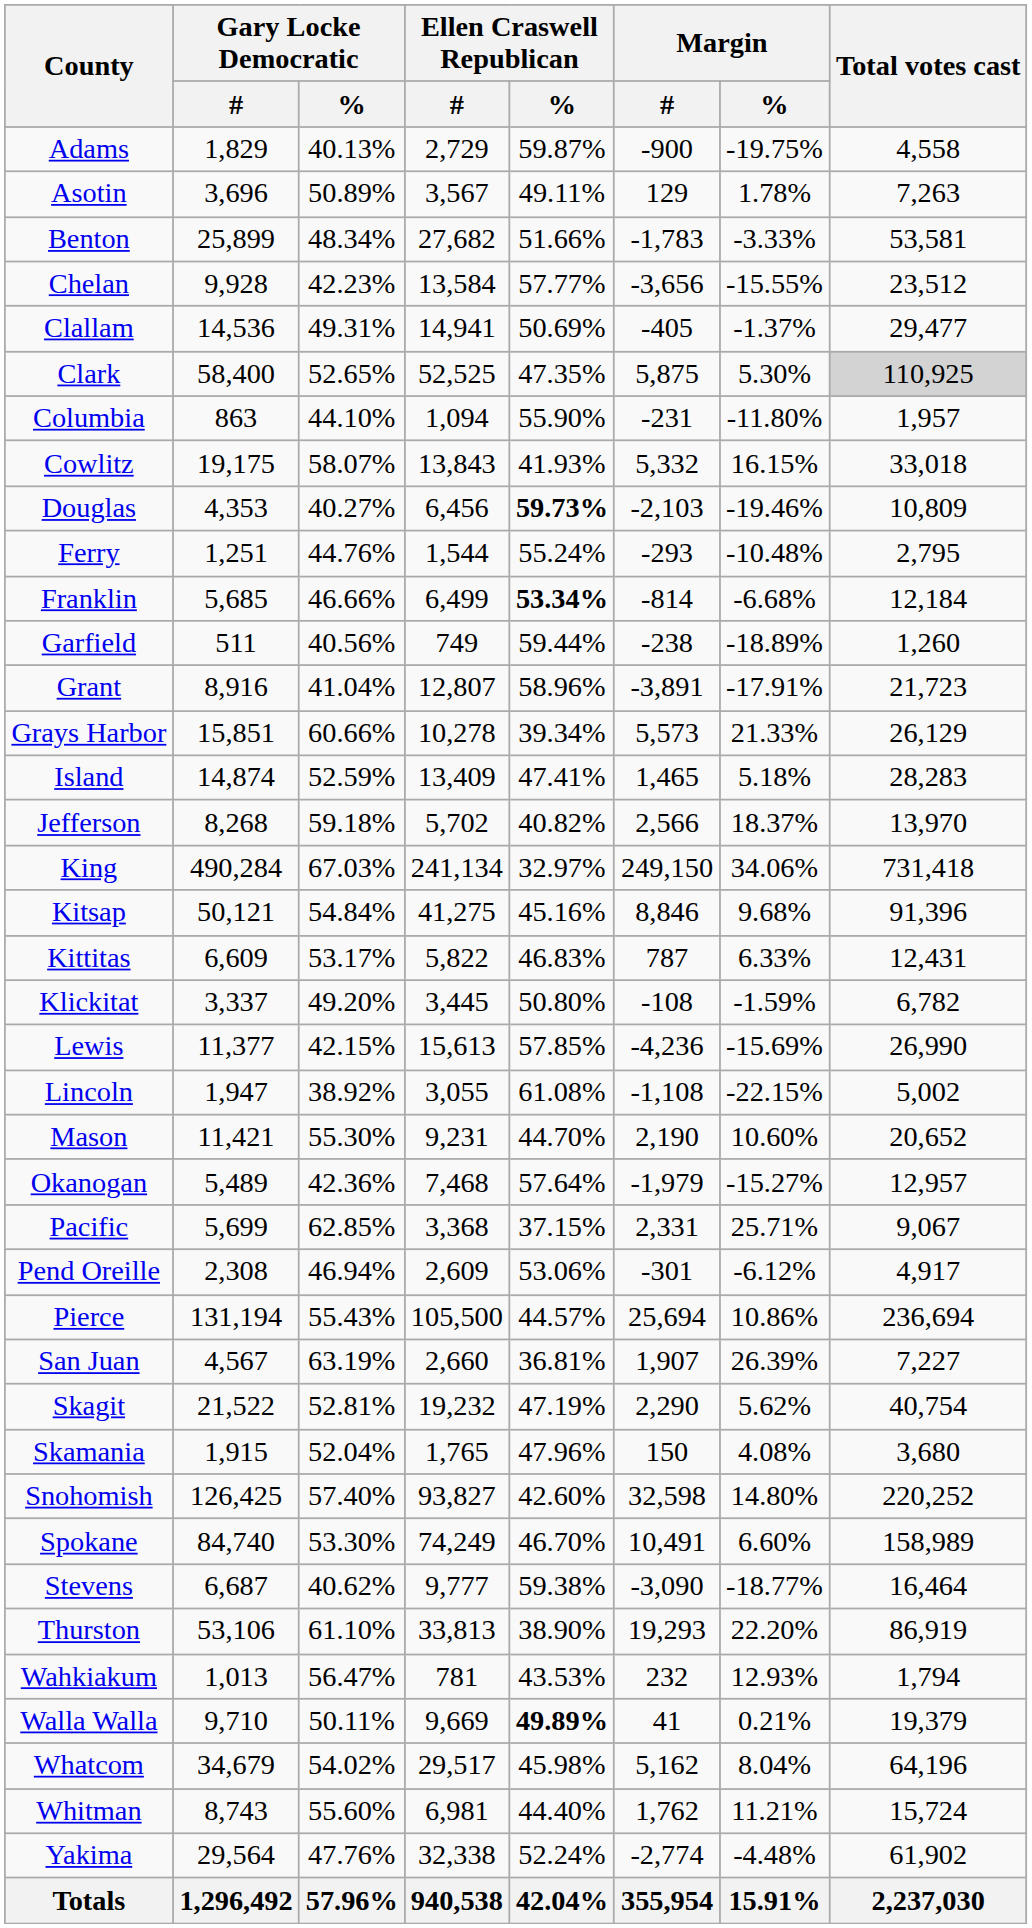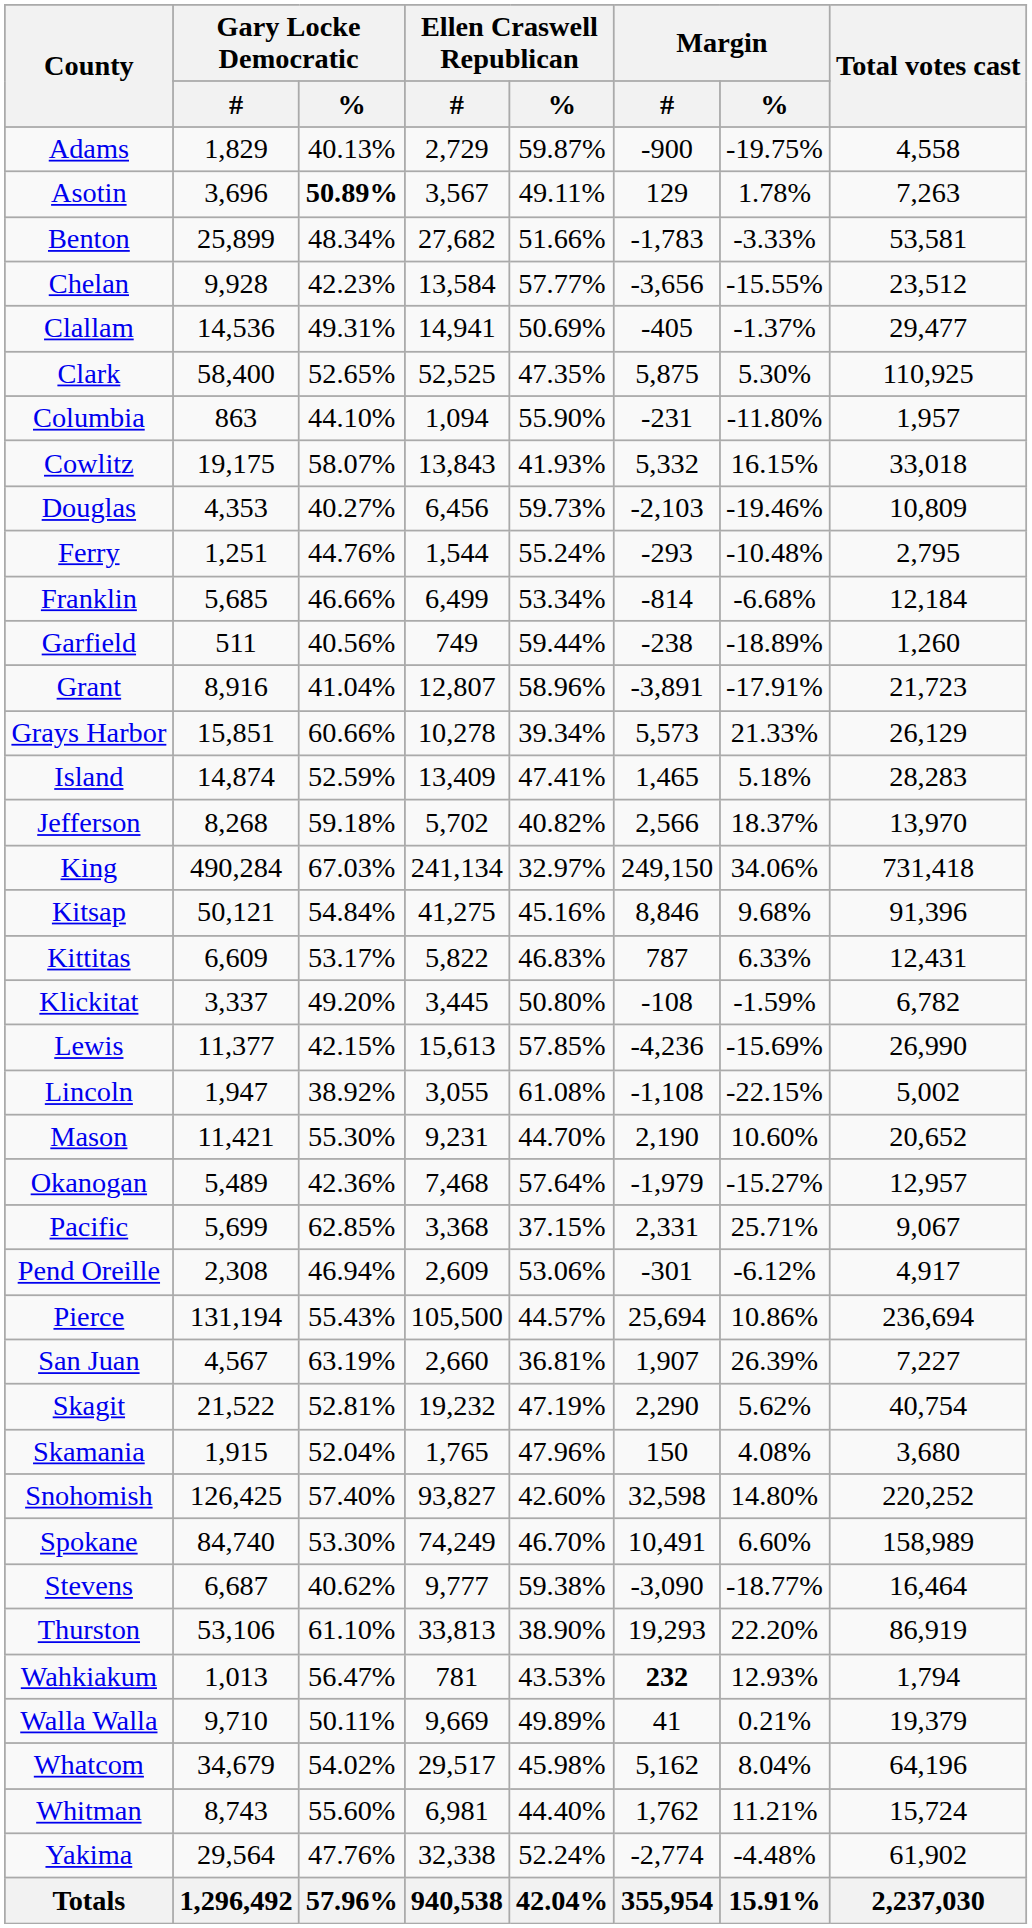(352, 193) normal -> (352, 193) bold
(928, 373) lightgrey background -> (928, 373) no background
(562, 507) bold -> (562, 507) normal
(562, 597) bold -> (562, 597) normal
(667, 1675) normal -> (667, 1675) bold
(562, 1720) bold -> (562, 1720) normal
